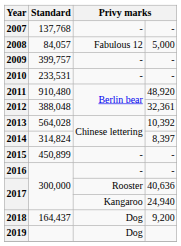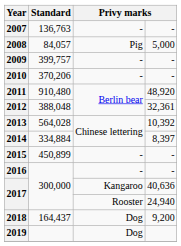(55, 29) 137,768 -> (55, 29) 136,763
(118, 44) Fabulous 12 -> (136, 44) Pig
(55, 76) 233,531 -> (55, 76) 370,206
(55, 139) 314,824 -> (55, 139) 334,884
(127, 186) Rooster -> (123, 186) Kangaroo
(123, 202) Kangaroo -> (127, 202) Rooster
